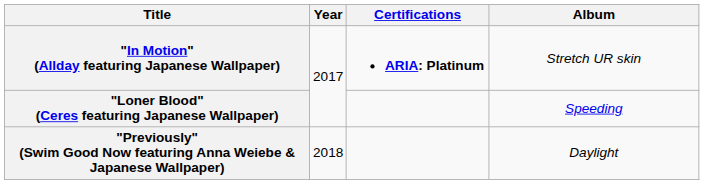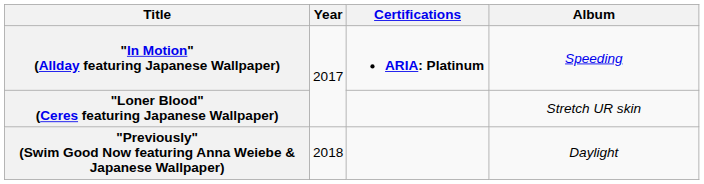(594, 58) Stretch UR skin -> (594, 58) Speeding
(594, 108) Speeding -> (594, 108) Stretch UR skin
